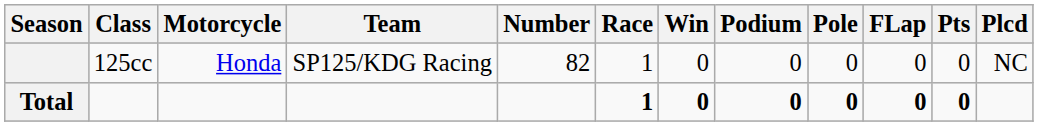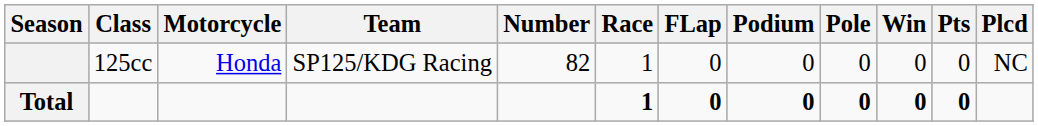columns swapped: (687, 23) <-> (898, 23)
